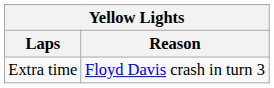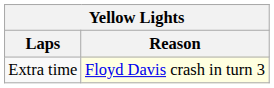(175, 69) no background -> (175, 69) lightyellow background
